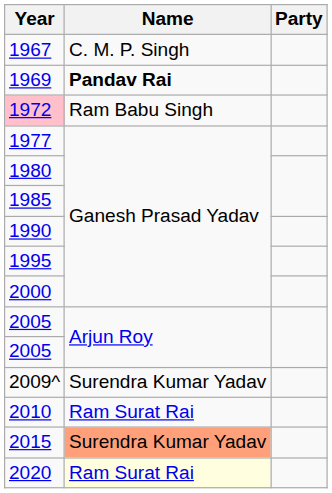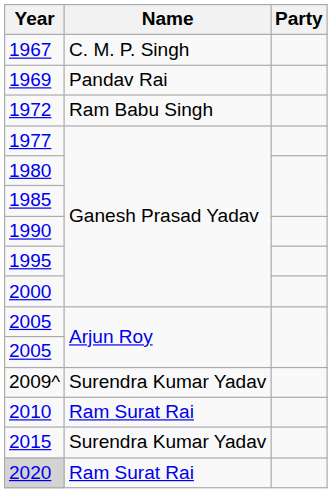(120, 79) bold -> (118, 79) normal
(30, 110) pink background -> (30, 110) no background
(168, 442) lightsalmon background -> (168, 442) no background
(30, 472) no background -> (30, 472) lightgrey background
(131, 472) lightyellow background -> (131, 472) no background
